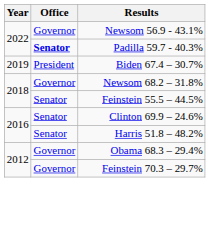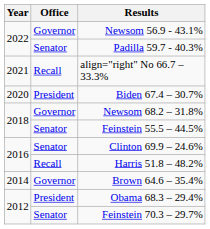(52, 47) bold -> (50, 47) normal
+ row: (132, 71)
(18, 64) 2019 -> (18, 94) 2020
(50, 133) Senator -> (48, 163) Recall
+ row: (158, 180)
(54, 151) Governor -> (54, 197) President
(54, 168) Governor -> (50, 215) Senator
